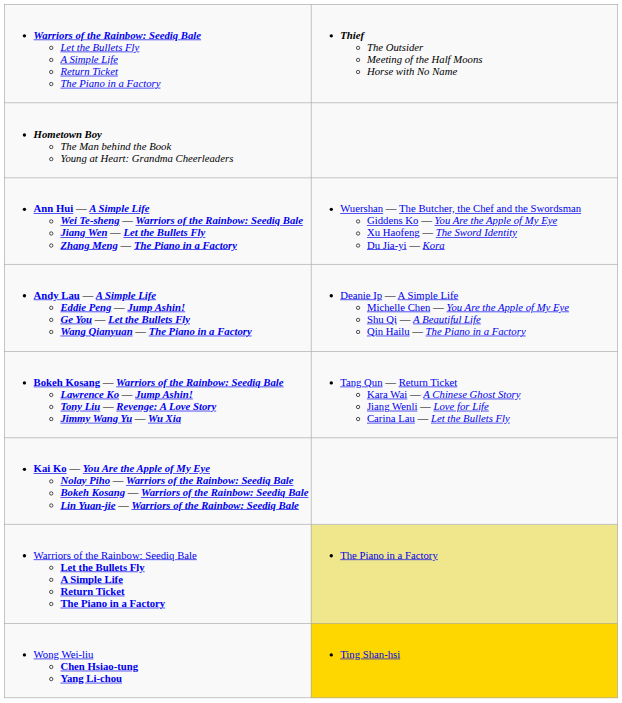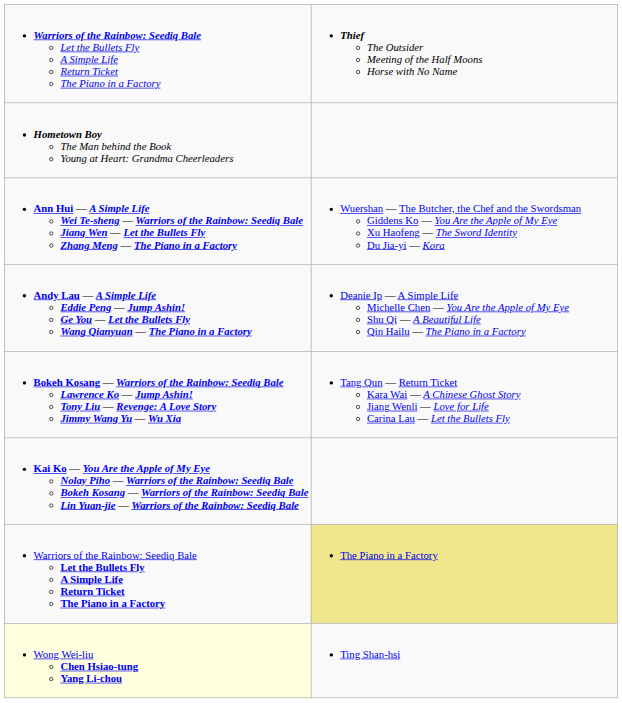(158, 667) no background -> (158, 667) lightyellow background
(464, 654) gold background -> (464, 654) no background
